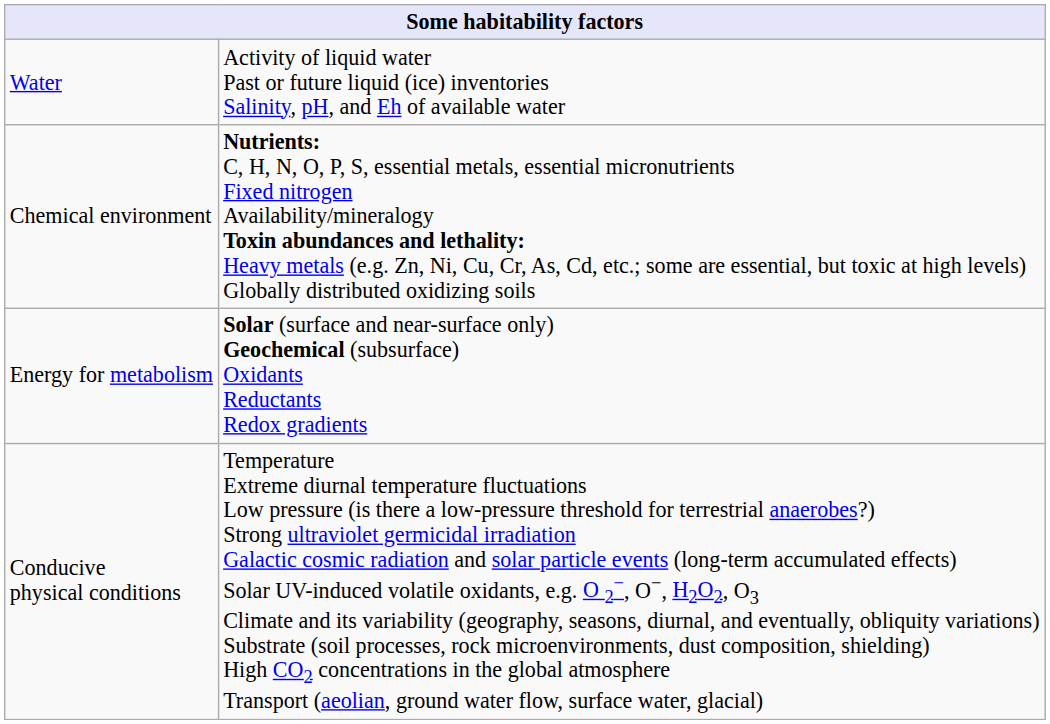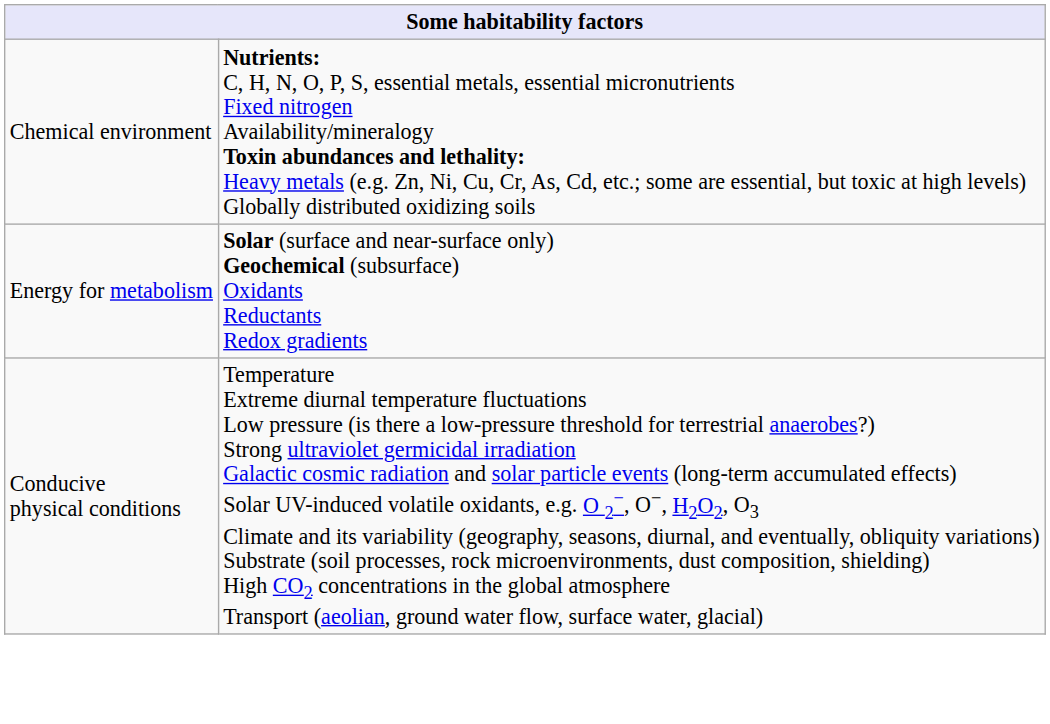- row: (36, 81)
